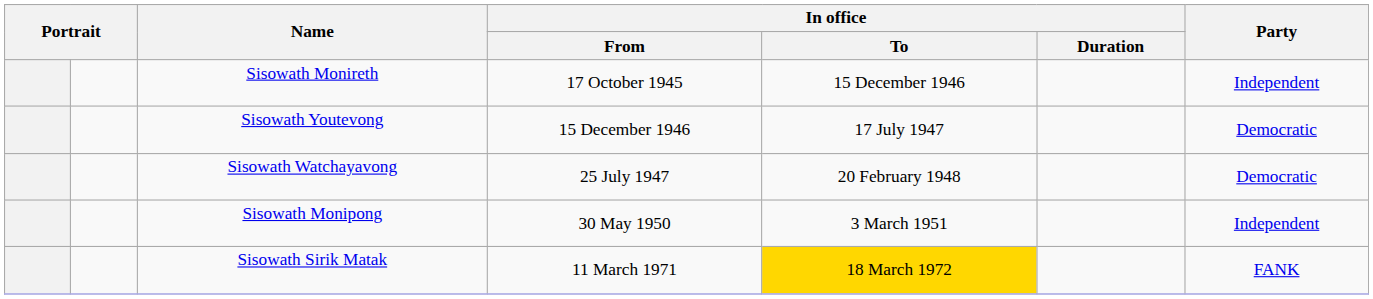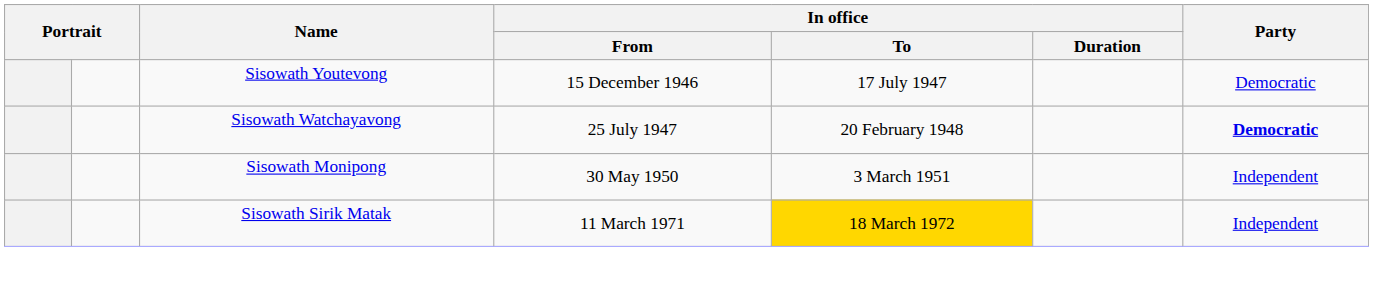- row: (312, 73)
(1277, 176) normal -> (1275, 129) bold
(1277, 270) FANK -> (1275, 223) Independent
